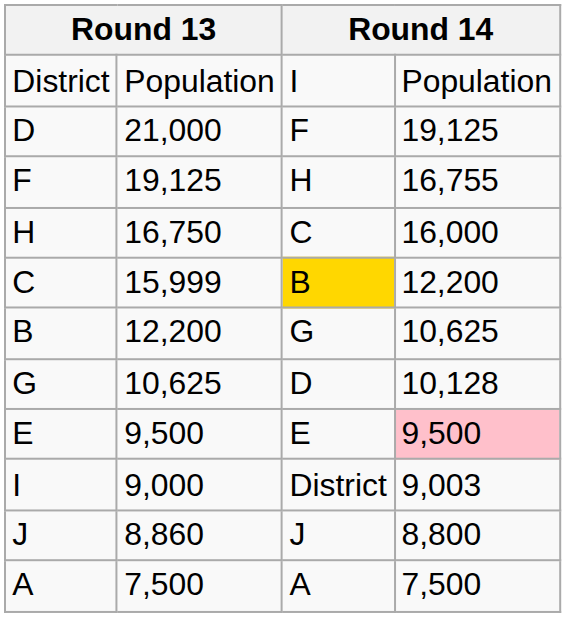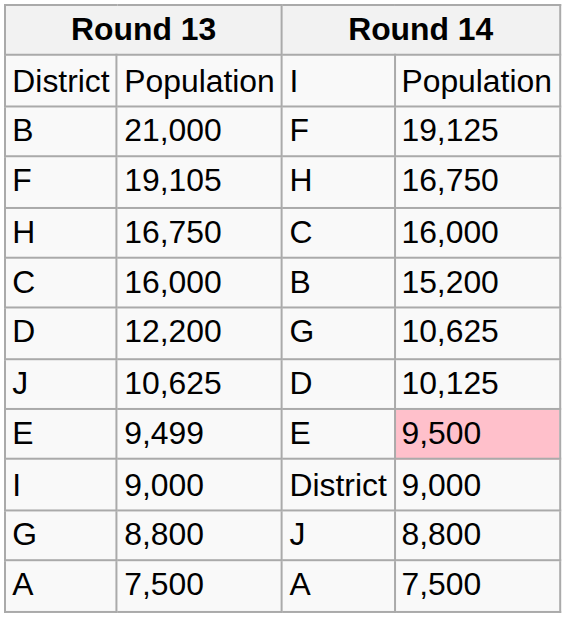(24, 130) D -> (23, 130) B
(173, 181) 19,125 -> (173, 181) 19,105
(450, 181) 16,755 -> (450, 181) 16,750
(173, 282) 15,999 -> (173, 282) 16,000
(300, 282) gold background -> (300, 282) no background
(450, 282) 12,200 -> (450, 282) 15,200
(23, 332) B -> (24, 332) D
(25, 383) G -> (20, 383) J
(450, 383) 10,128 -> (450, 383) 10,125
(164, 433) 9,500 -> (164, 433) 9,499
(441, 484) 9,003 -> (441, 484) 9,000
(20, 534) J -> (25, 534) G
(164, 534) 8,860 -> (164, 534) 8,800
